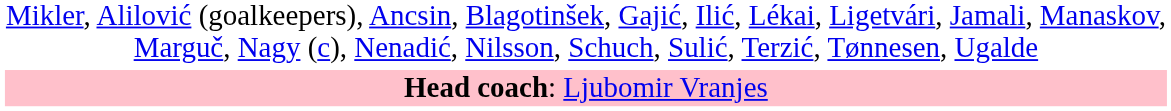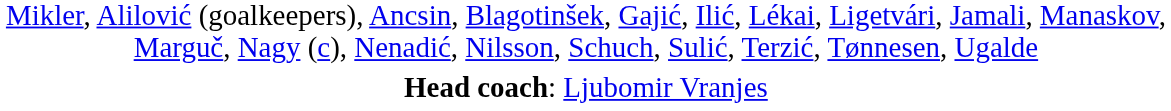(586, 87) pink background -> (586, 87) no background
